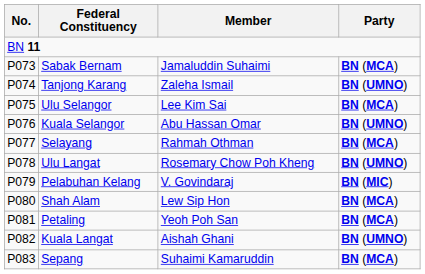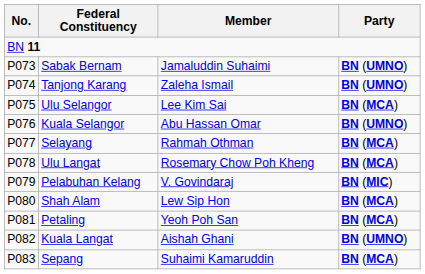(370, 66) BN (MCA) -> (374, 66) BN (UMNO)
(374, 162) BN (UMNO) -> (370, 162) BN (MCA)
